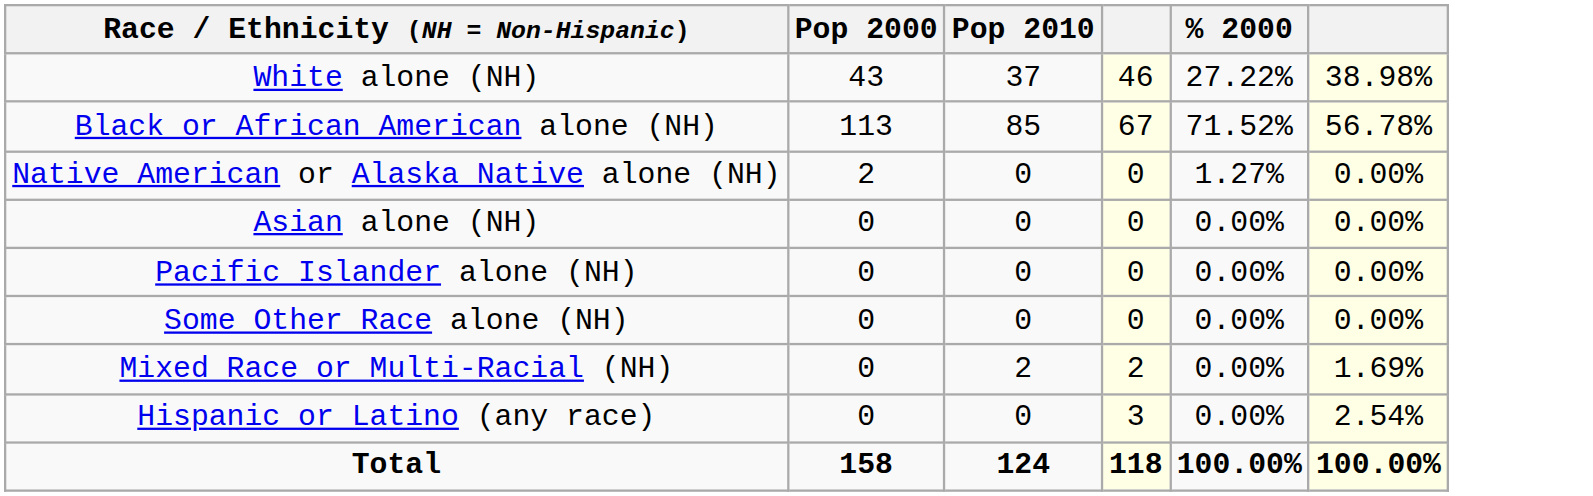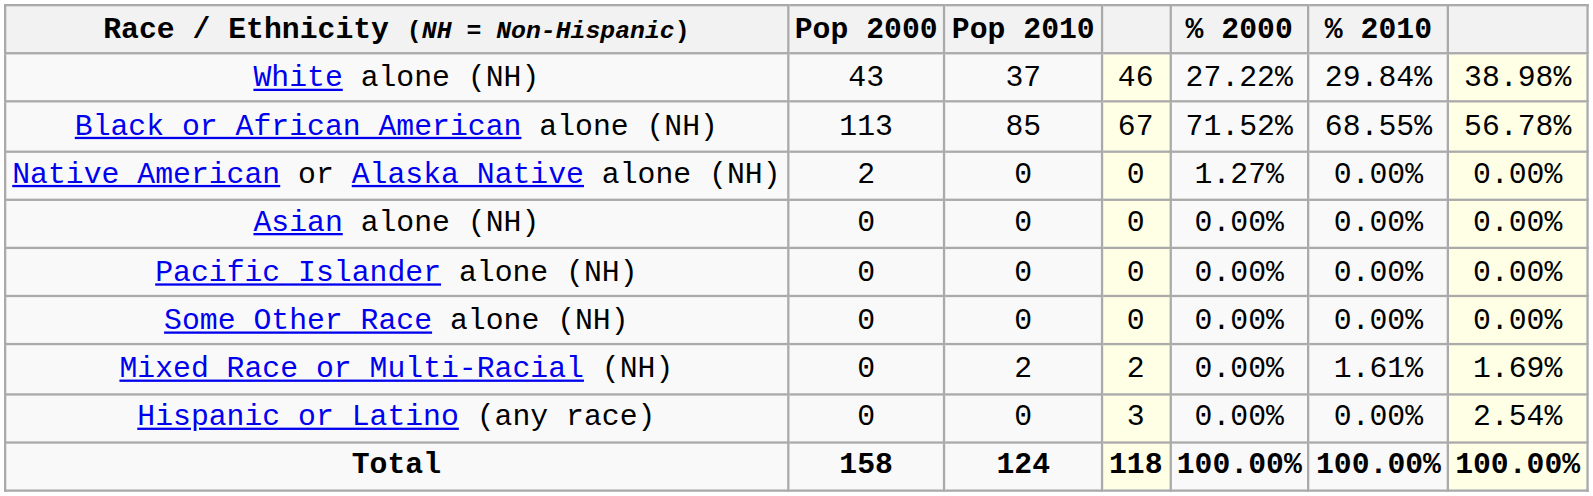+ column: (1378, 29)
